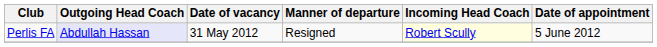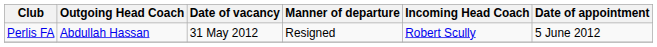(105, 32) lavender background -> (105, 32) no background
(440, 32) lightyellow background -> (440, 32) no background
